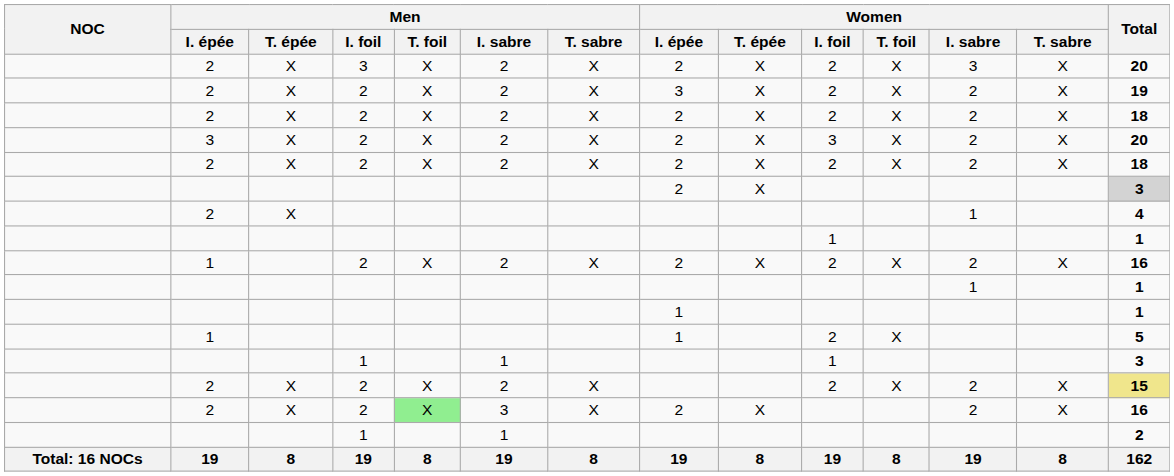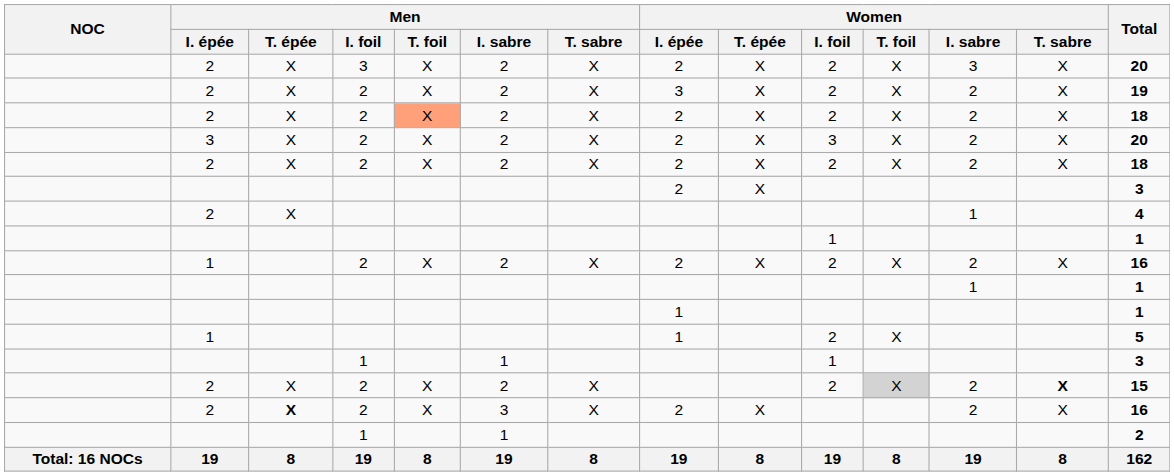(427, 115) no background -> (427, 115) lightsalmon background
(1139, 189) lightgrey background -> (1139, 189) no background
(896, 386) no background -> (896, 386) lightgrey background
(1063, 386) normal -> (1063, 386) bold
(1139, 386) khaki background -> (1139, 386) no background
(291, 410) normal -> (291, 410) bold
(427, 410) lightgreen background -> (427, 410) no background
